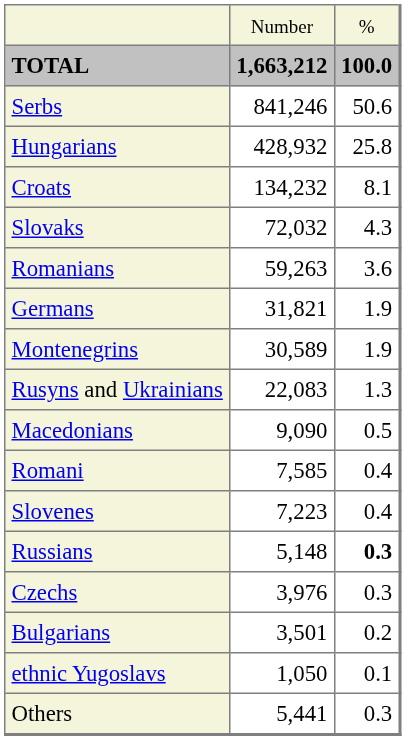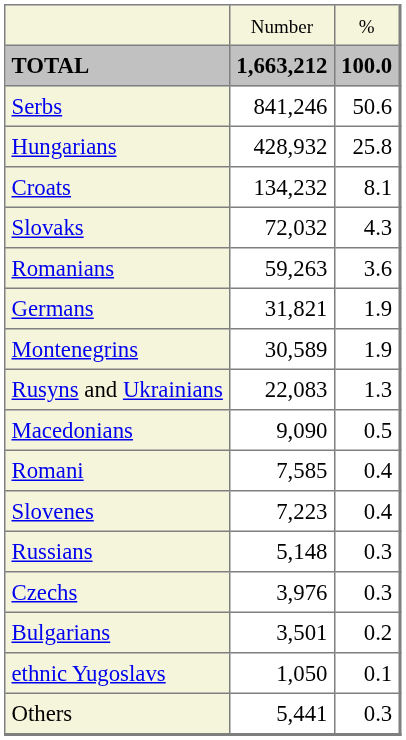(378, 551) bold -> (378, 551) normal
